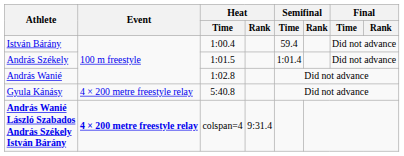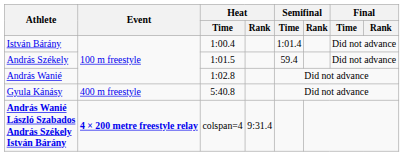(289, 44) 59.4 -> (289, 44) 1:01.4
(289, 60) 1:01.4 -> (289, 60) 59.4
(136, 92) 4 × 200 metre freestyle relay -> (110, 92) 400 m freestyle
